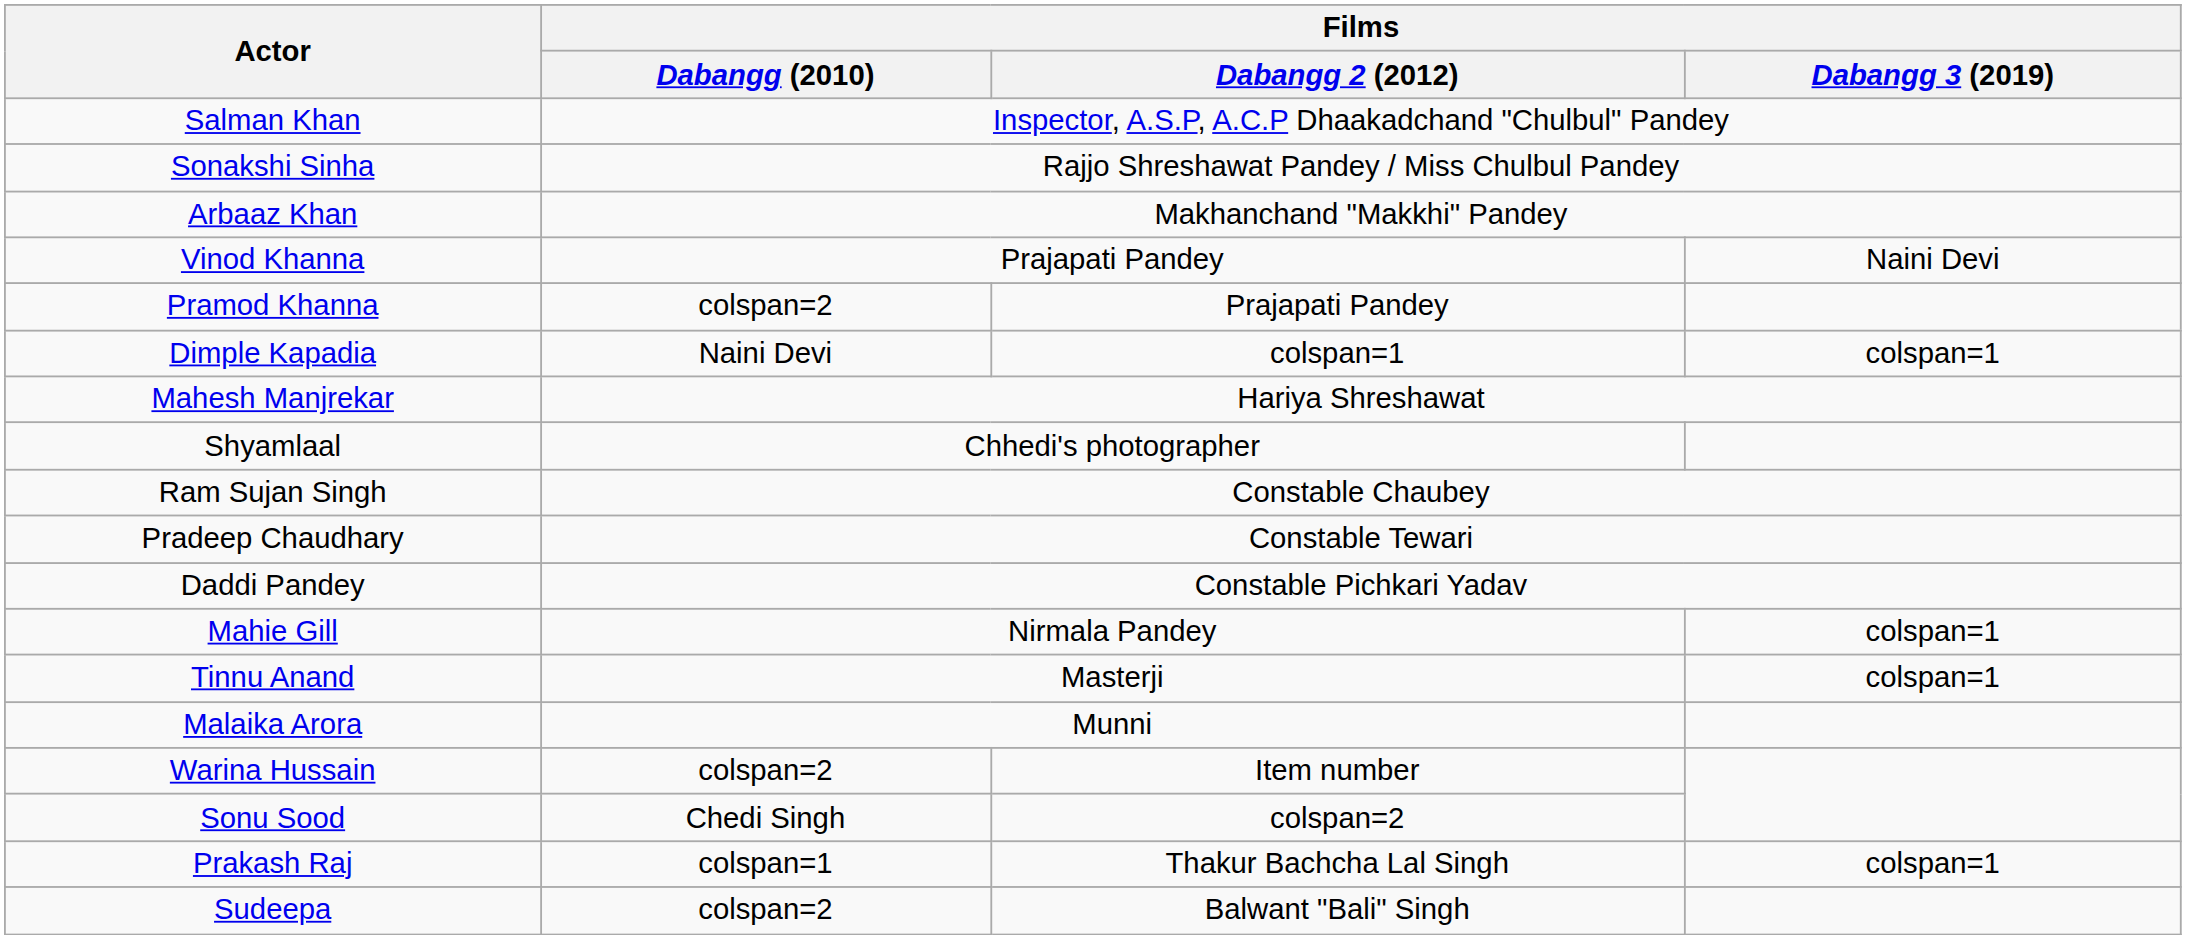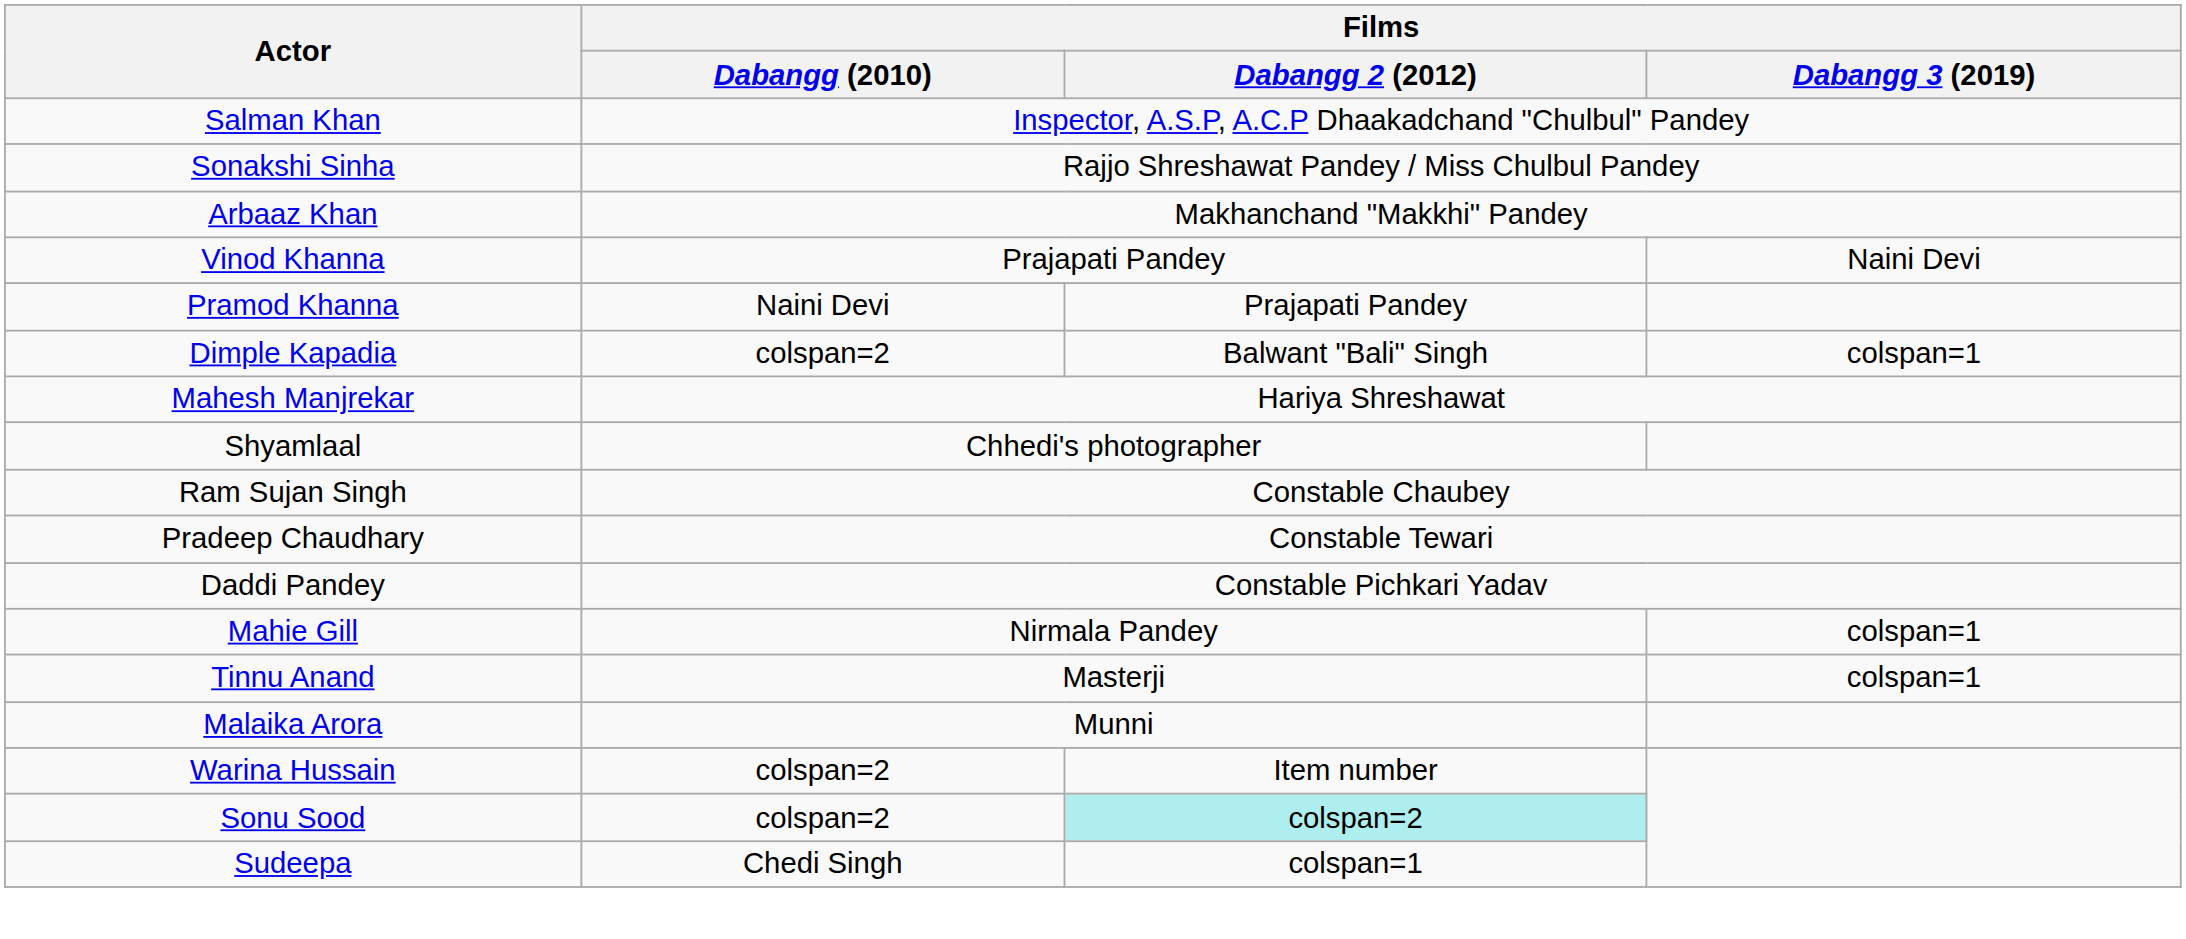(765, 306) colspan=2 -> (823, 306) Naini Devi
(765, 352) Naini Devi -> (823, 352) colspan=2
(1337, 352) colspan=1 -> (1356, 352) Balwant "Bali" Singh
(765, 817) Chedi Singh -> (823, 817) colspan=2
(1337, 817) no background -> (1356, 817) paleturquoise background
- row: (273, 863)
(765, 910) colspan=2 -> (823, 863) Chedi Singh
(1337, 910) Balwant "Bali" Singh -> (1356, 863) colspan=1
